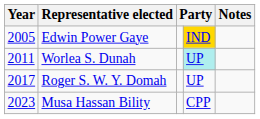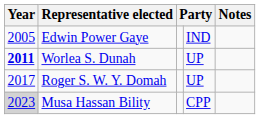(198, 37) gold background -> (198, 37) no background
(21, 59) normal -> (21, 59) bold
(195, 59) paleturquoise background -> (195, 59) no background
(21, 102) no background -> (21, 102) lightgrey background
